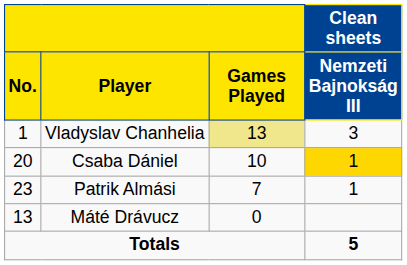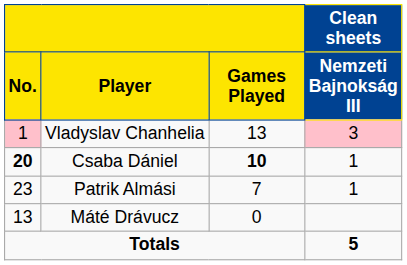(23, 133) no background -> (23, 133) pink background
(257, 133) khaki background -> (257, 133) no background
(353, 133) no background -> (353, 133) pink background
(23, 161) normal -> (23, 161) bold
(257, 161) normal -> (257, 161) bold
(353, 161) gold background -> (353, 161) no background
